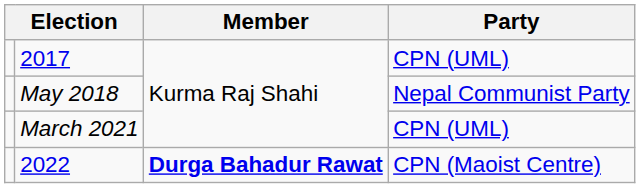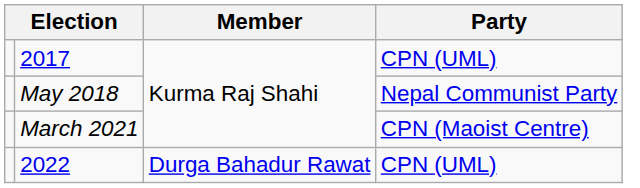(451, 128) CPN (UML) -> (485, 128) CPN (Maoist Centre)
(266, 164) bold -> (260, 164) normal
(497, 164) CPN (Maoist Centre) -> (439, 164) CPN (UML)
